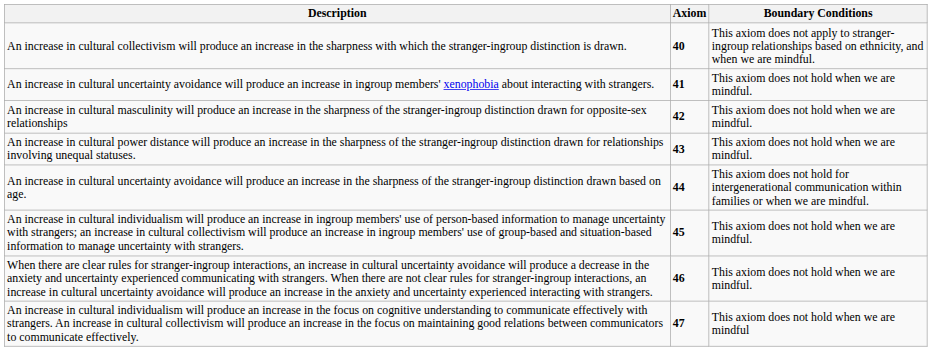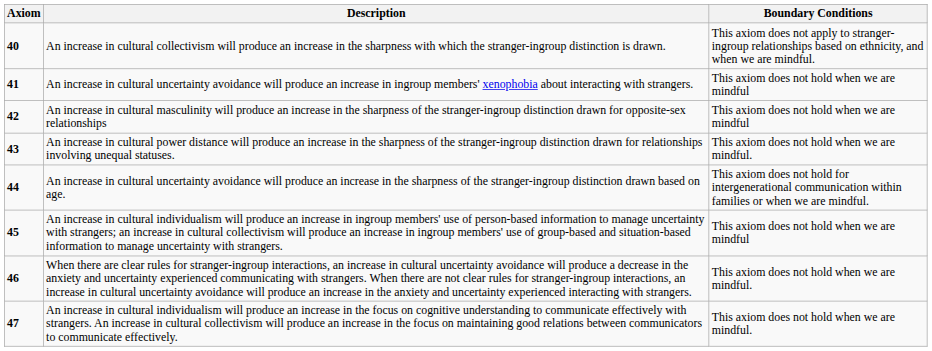columns swapped: (690, 13) <-> (337, 13)
(803, 84) This axiom does not hold when we are mindful. -> (803, 84) This axiom does not hold when we are mindful
(803, 116) This axiom does not hold when we are mindful. -> (803, 116) This axiom does not hold when we are mindful
(803, 233) This axiom does not hold when we are mindful. -> (803, 233) This axiom does not hold when we are mindful
(803, 323) This axiom does not hold when we are mindful -> (803, 323) This axiom does not hold when we are mindful.
